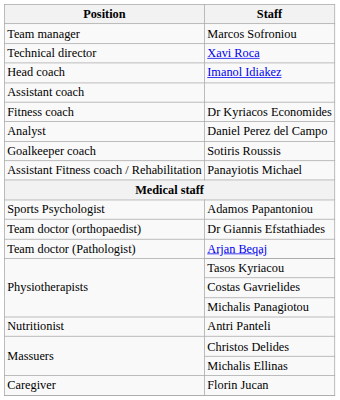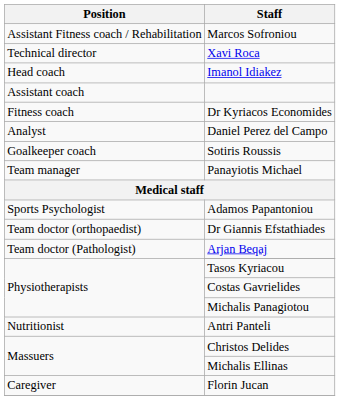(44, 33) Team manager -> (104, 33) Assistant Fitness coach / Rehabilitation
(104, 170) Assistant Fitness coach / Rehabilitation -> (44, 170) Team manager
